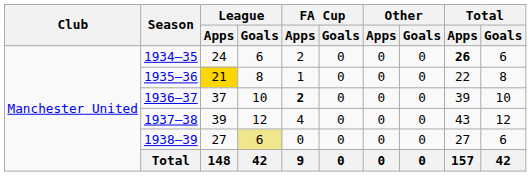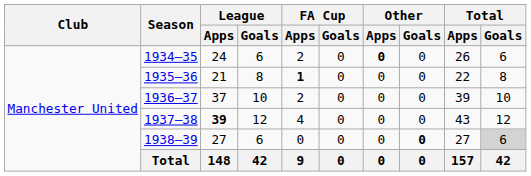(381, 56) normal -> (381, 56) bold
(463, 56) bold -> (463, 56) normal
(219, 77) gold background -> (219, 77) no background
(300, 77) normal -> (300, 77) bold
(300, 98) bold -> (300, 98) normal
(219, 119) normal -> (219, 119) bold
(260, 139) khaki background -> (260, 139) no background
(422, 139) normal -> (422, 139) bold
(503, 139) no background -> (503, 139) lightgrey background
